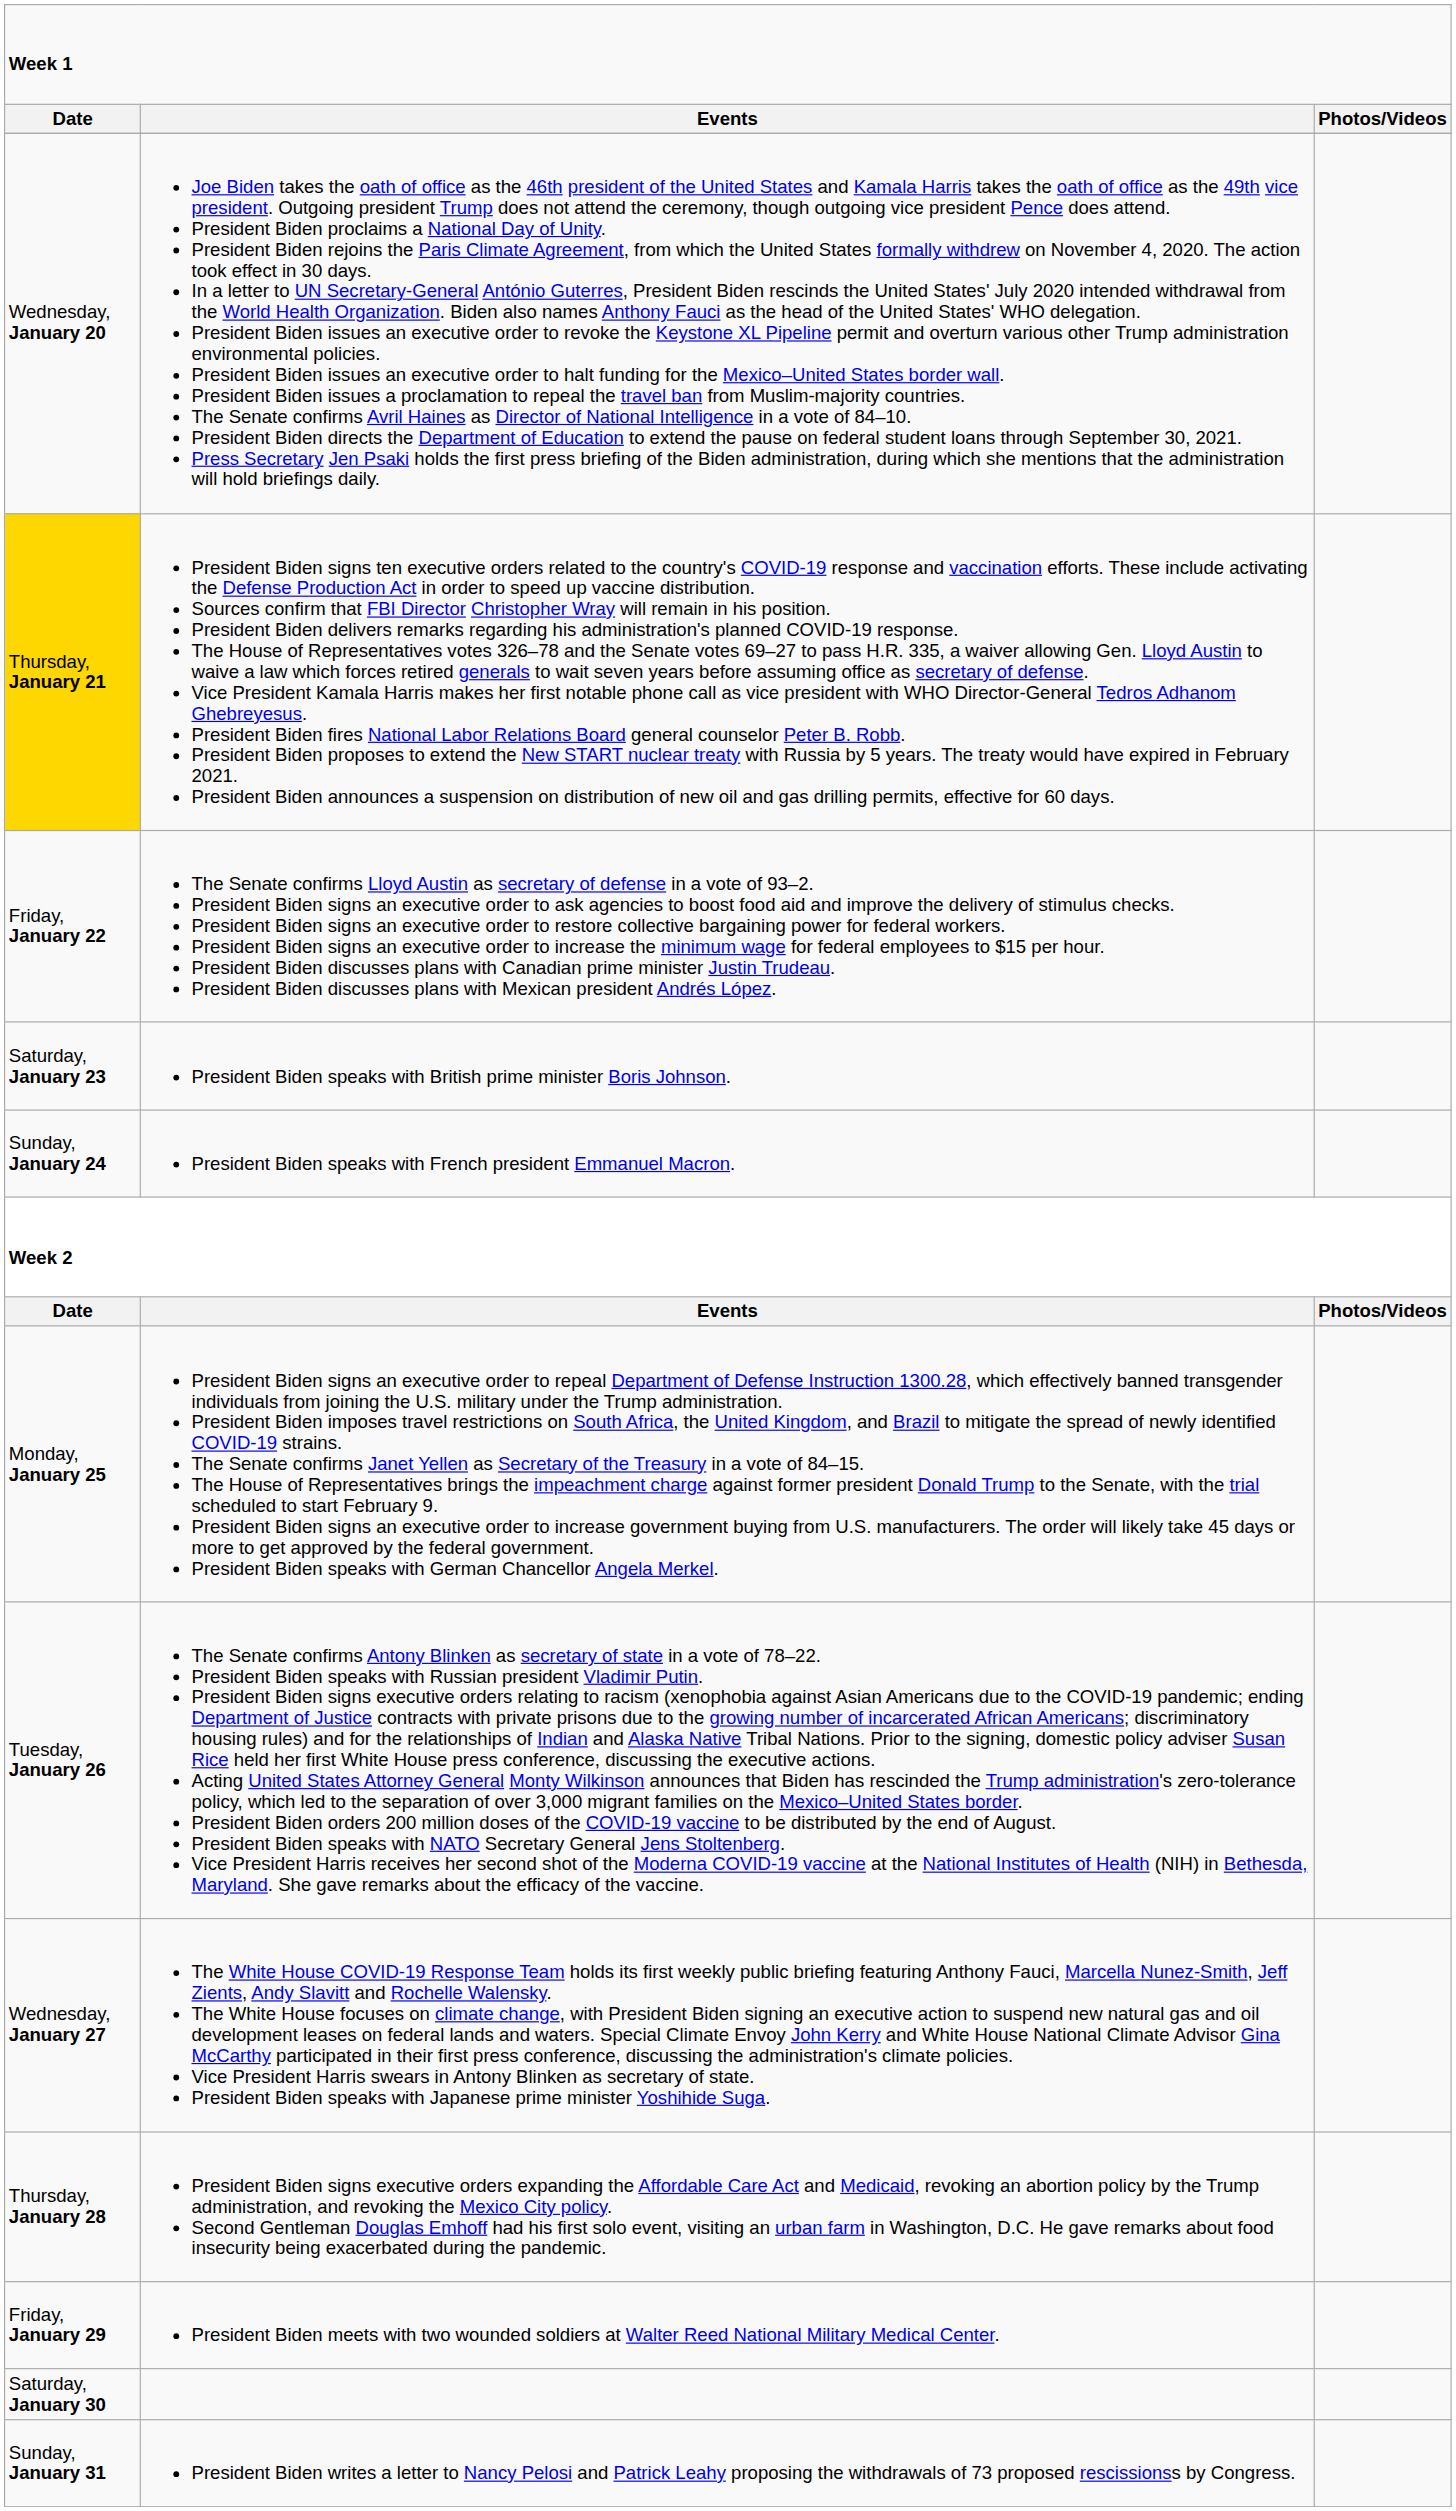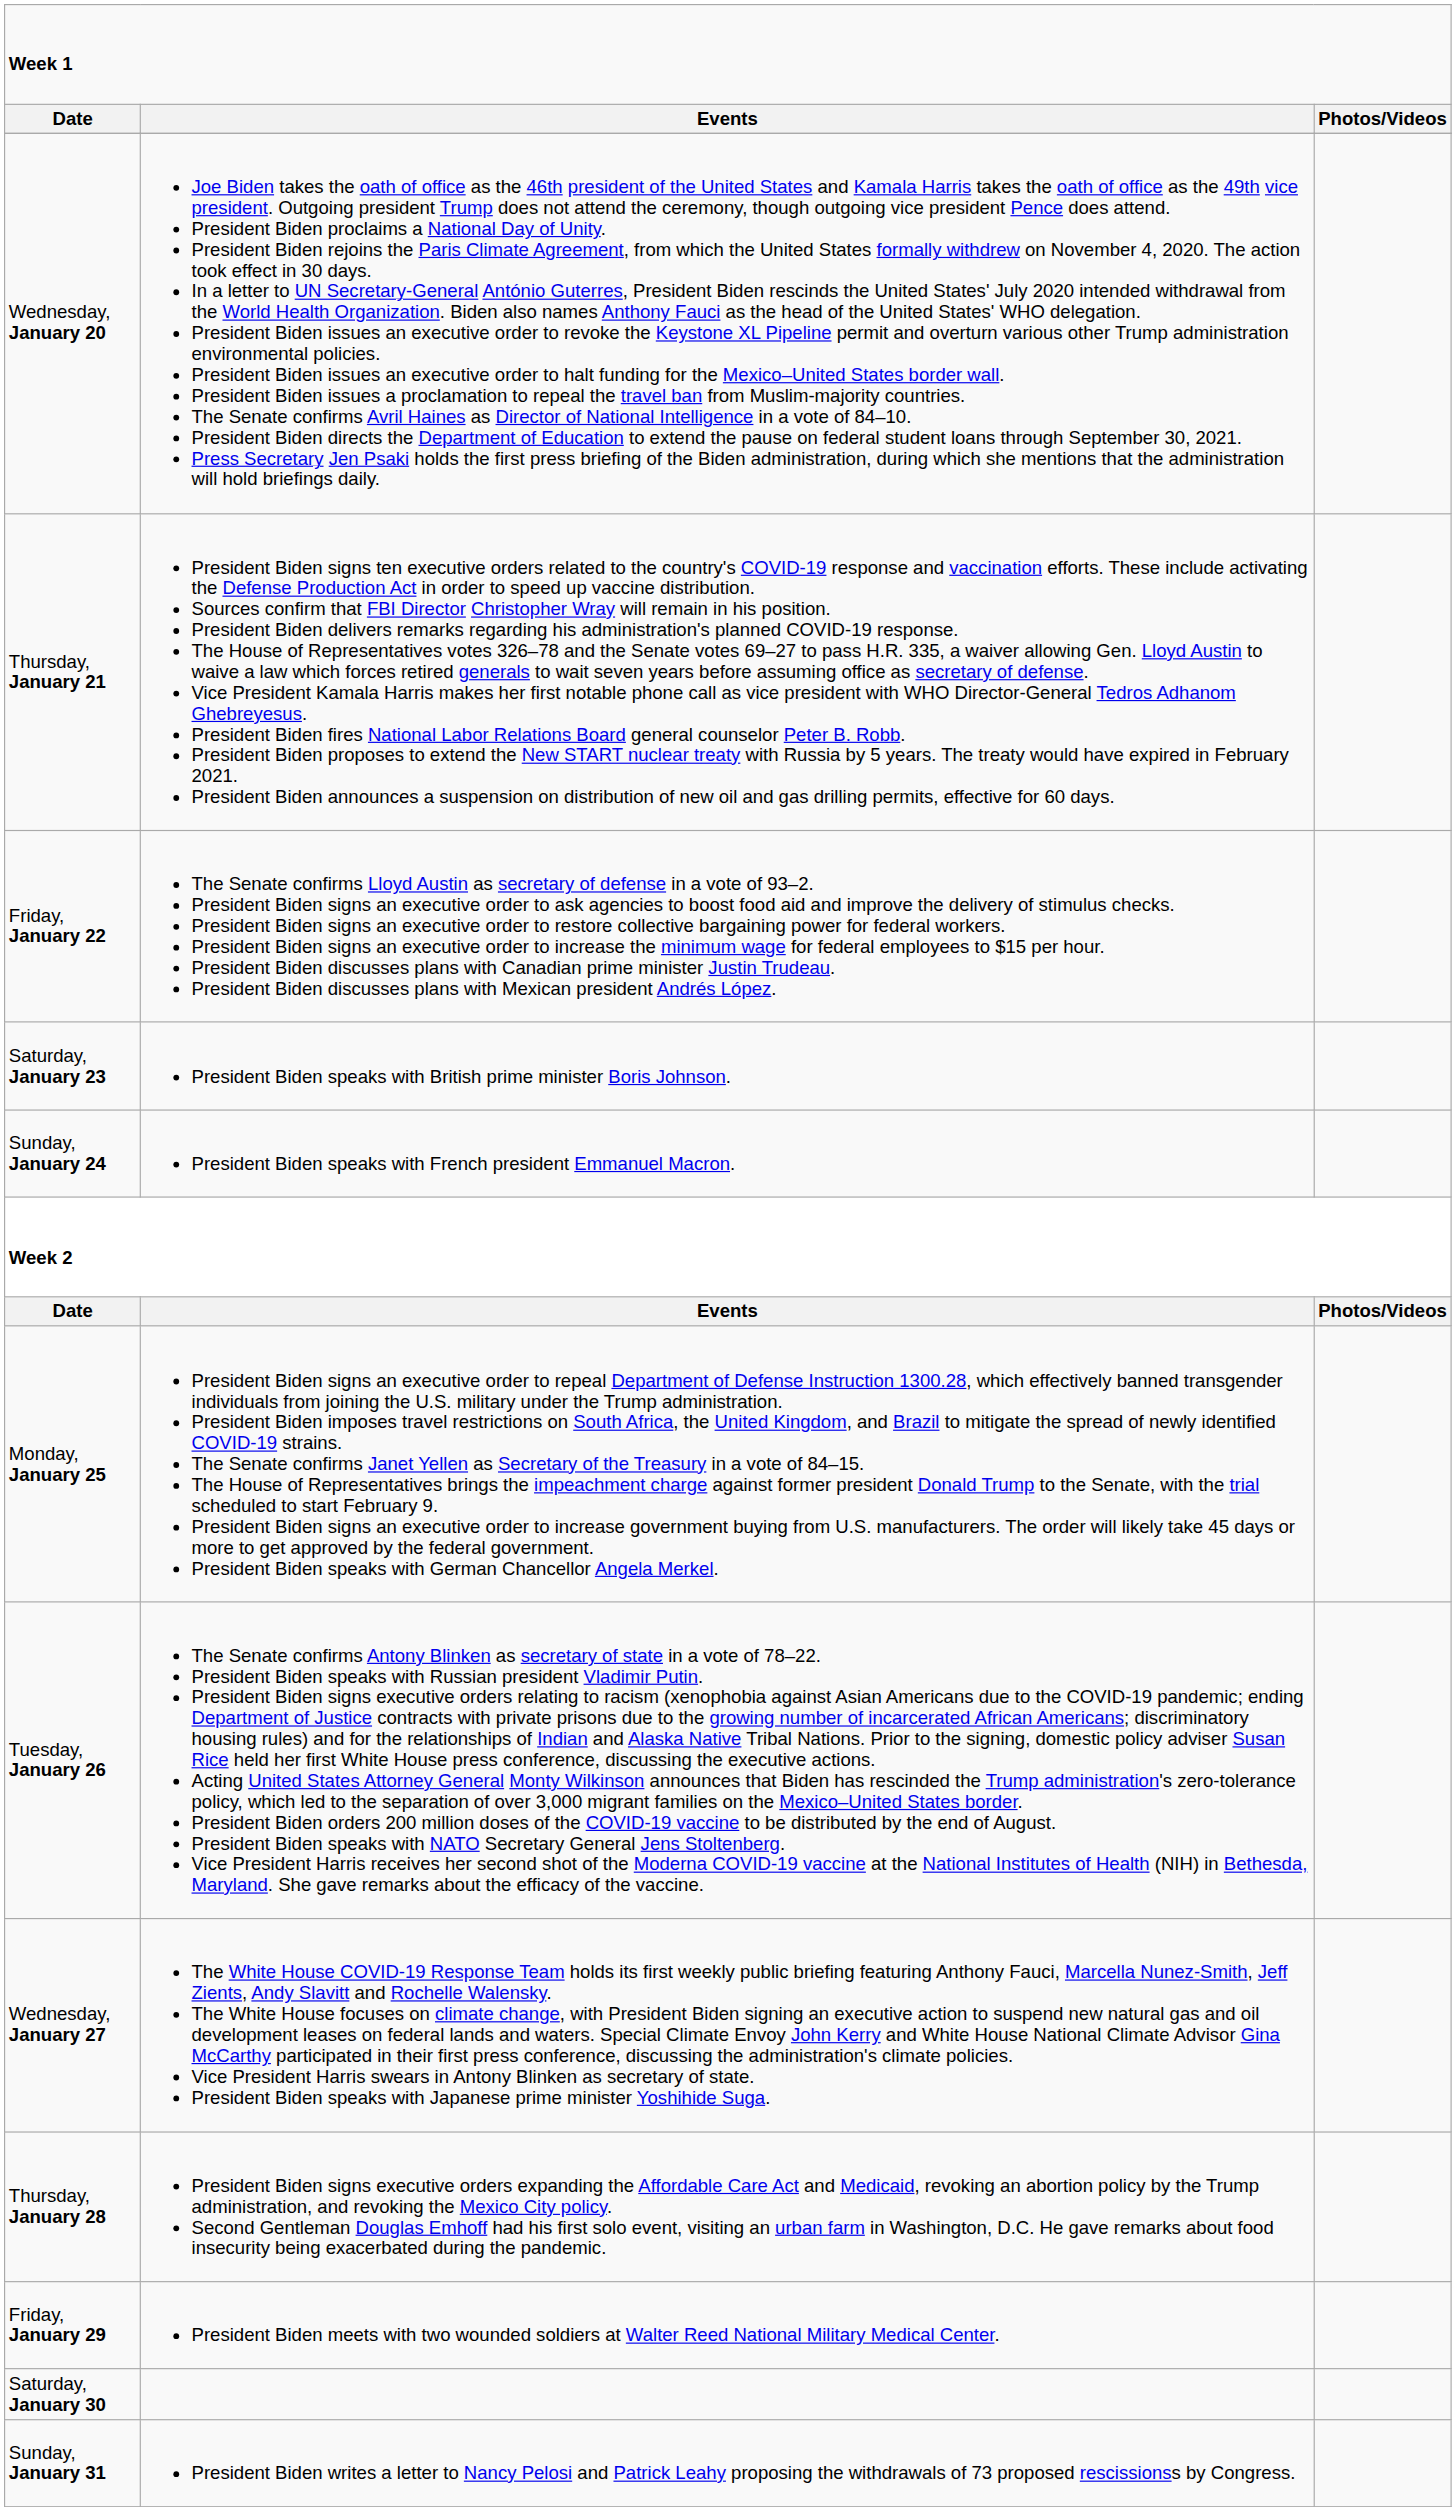(57, 671) gold background -> (57, 671) no background
